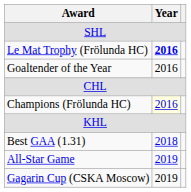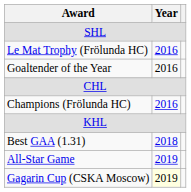(166, 50) bold -> (166, 50) normal
(166, 104) lightyellow background -> (166, 104) no background
(166, 178) no background -> (166, 178) lightyellow background
